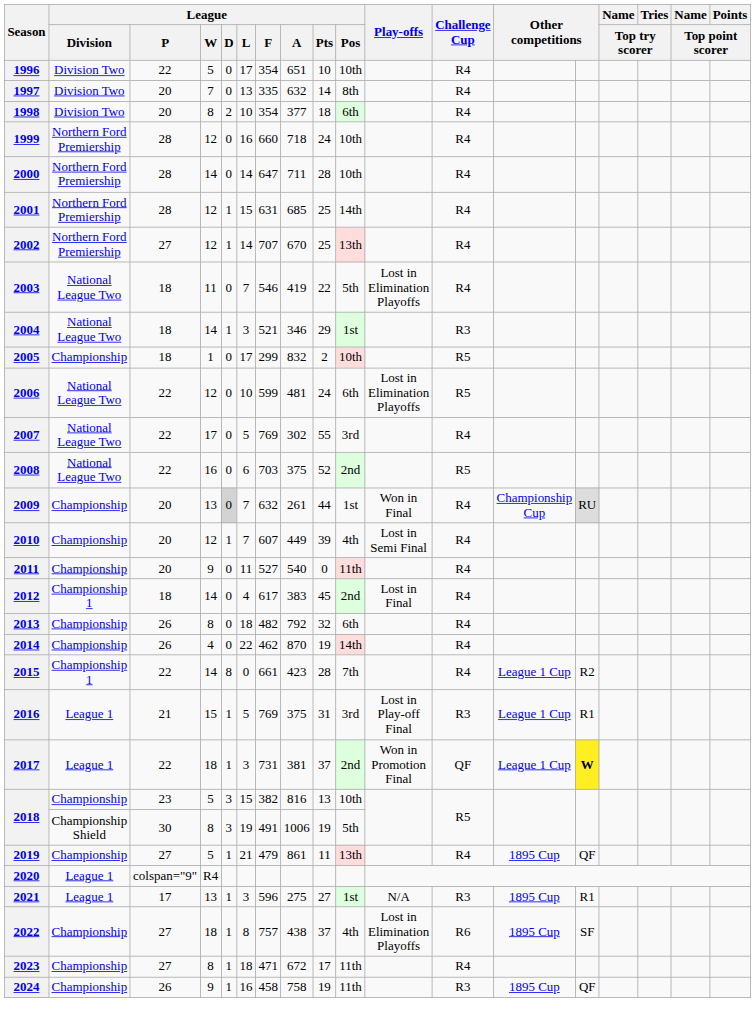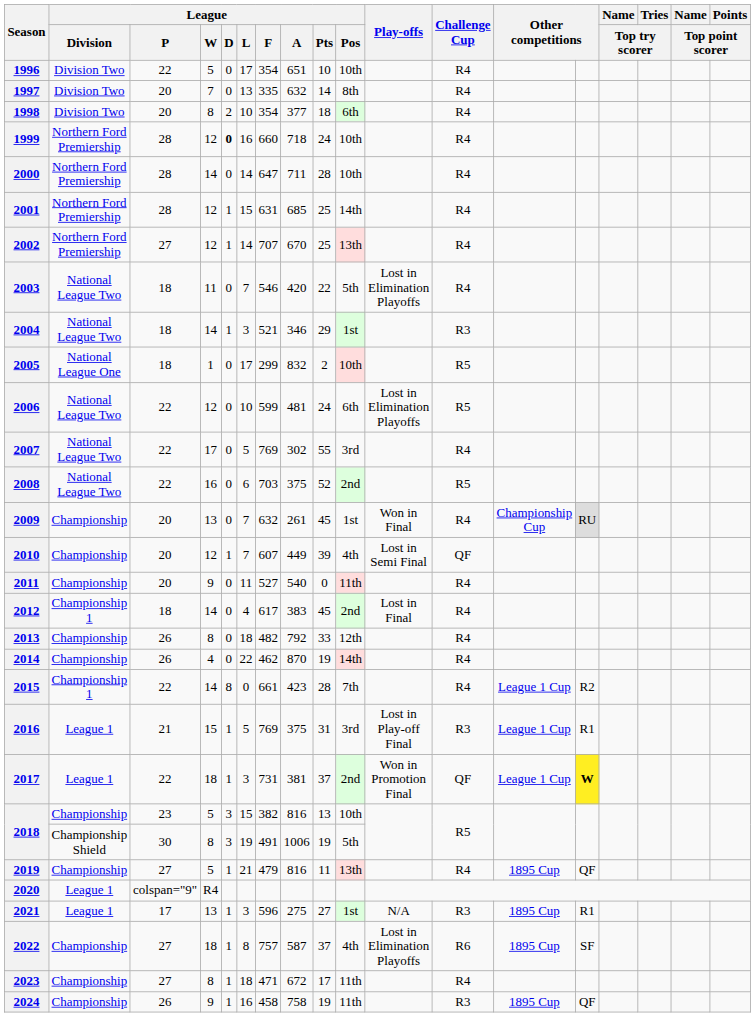(229, 139) normal -> (229, 139) bold
(297, 287) 419 -> (297, 287) 420
(89, 357) Championship -> (89, 364) National League One
(229, 505) lightgrey background -> (229, 519) no background
(324, 505) 44 -> (324, 519) 45
(463, 540) R4 -> (463, 555) QF
(324, 623) 32 -> (324, 638) 33
(351, 623) 6th -> (351, 638) 12th
(297, 855) 861 -> (297, 869) 816
(297, 931) 438 -> (297, 946) 587
